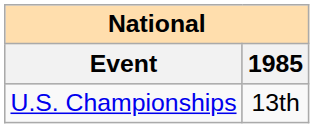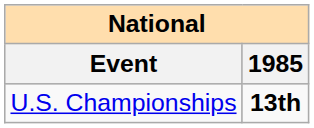(276, 102) normal -> (276, 102) bold
